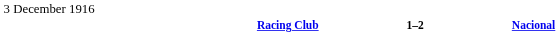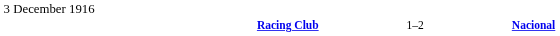(415, 25) bold -> (415, 25) normal
